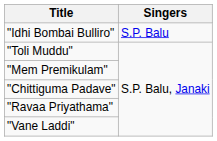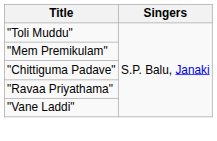- row: (61, 32)
